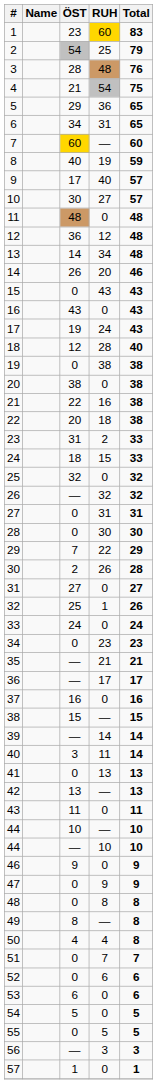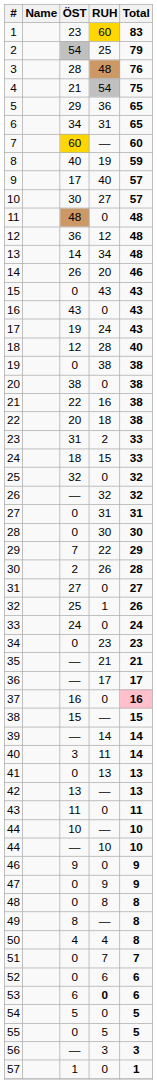(136, 699) no background -> (136, 699) pink background
(105, 995) normal -> (105, 995) bold
